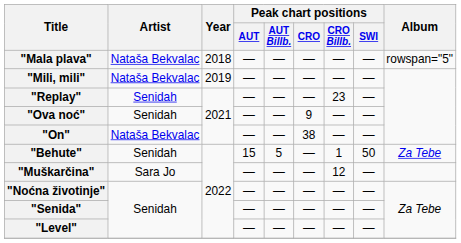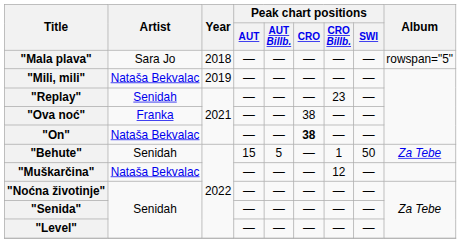(155, 59) Nataša Bekvalac -> (155, 59) Sara Jo
(155, 115) Senidah -> (155, 115) Franka
(309, 115) 9 -> (309, 115) 38
(309, 134) normal -> (309, 134) bold
(155, 172) Sara Jo -> (155, 172) Nataša Bekvalac
